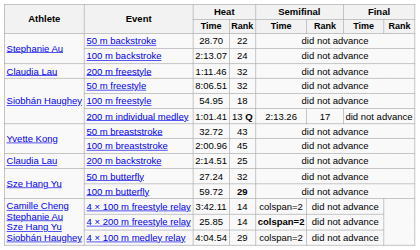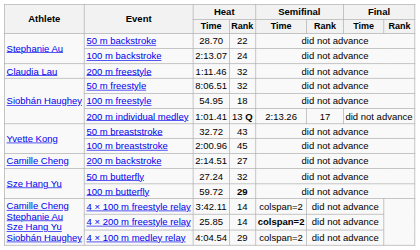(32, 162) Claudia Lau -> (38, 162) Camille Cheng
(242, 162) 25 -> (242, 162) 27
